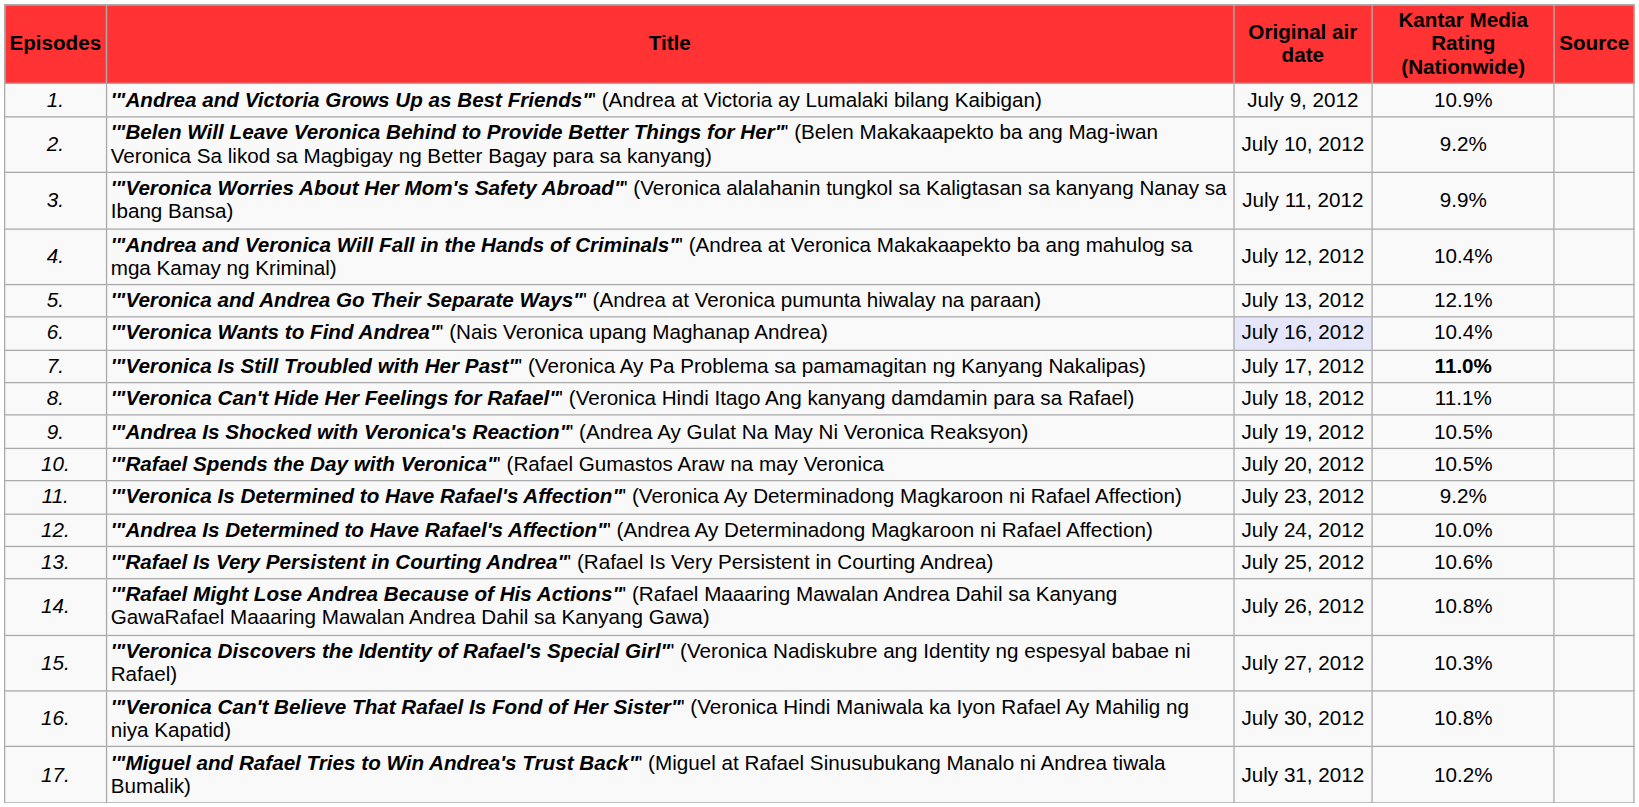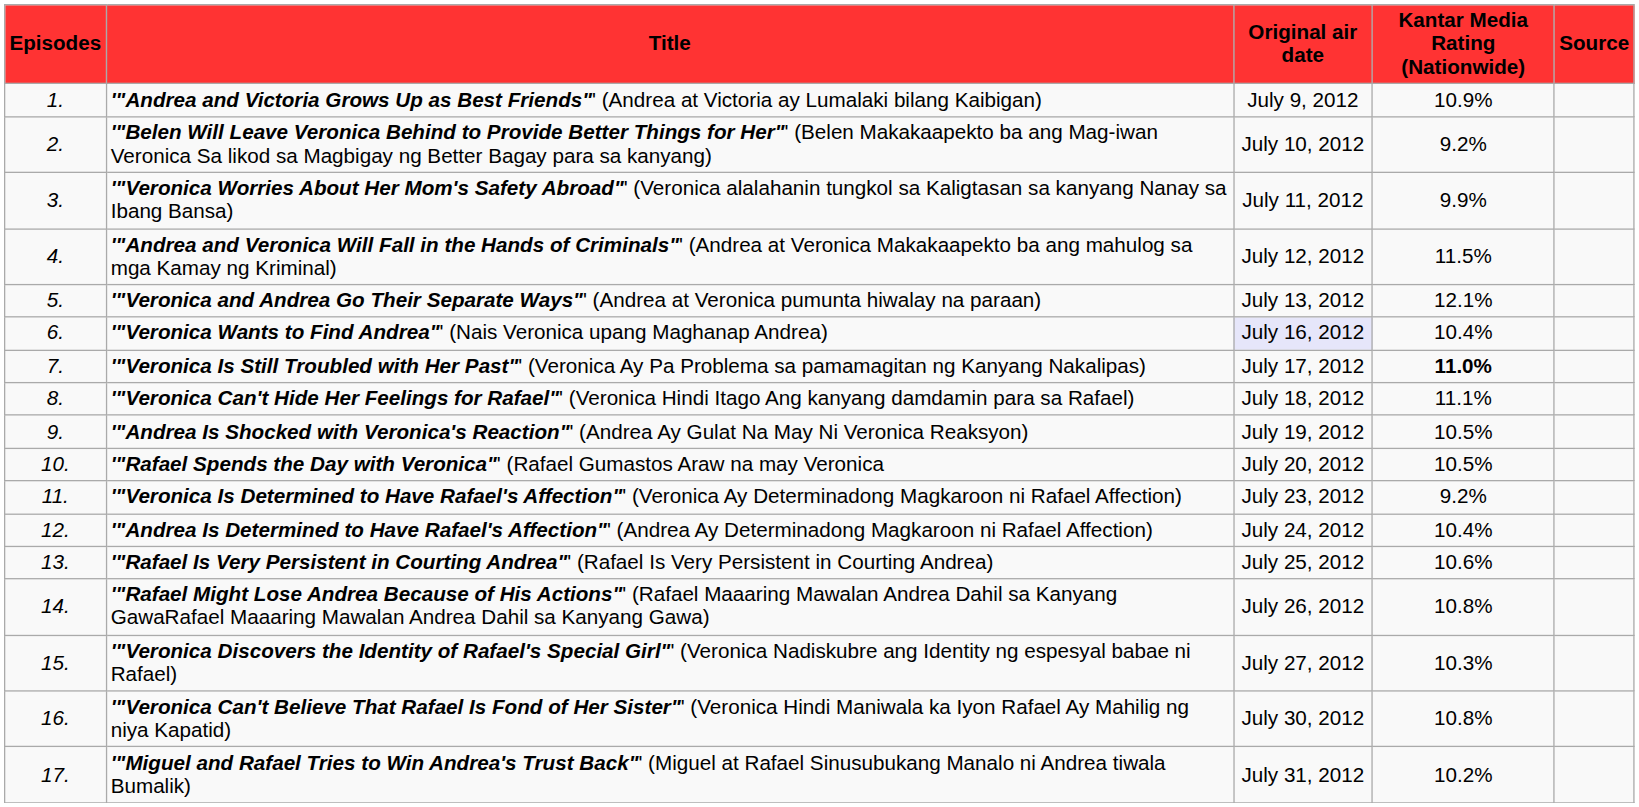(1463, 256) 10.4% -> (1463, 256) 11.5%
(1463, 529) 10.0% -> (1463, 529) 10.4%
